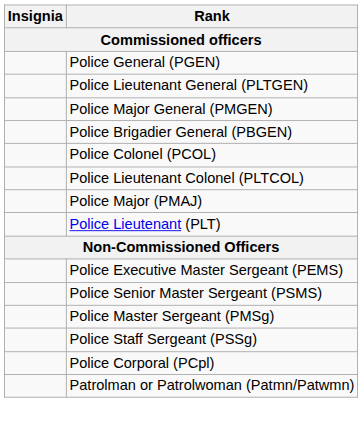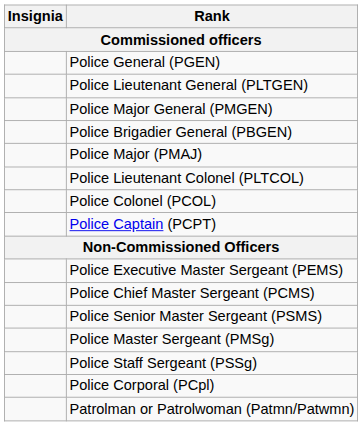rows swapped: (143, 155) <-> (136, 201)
+ row: (143, 224)
- row: (145, 224)
+ row: (192, 293)
